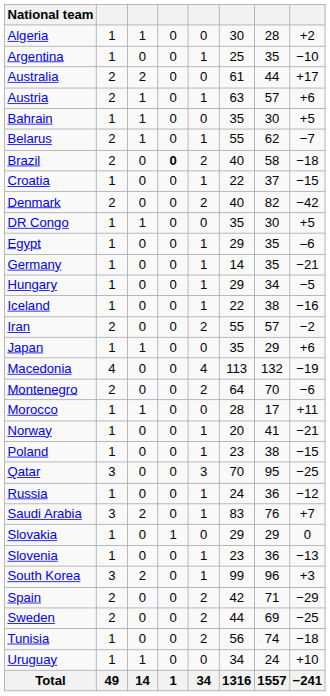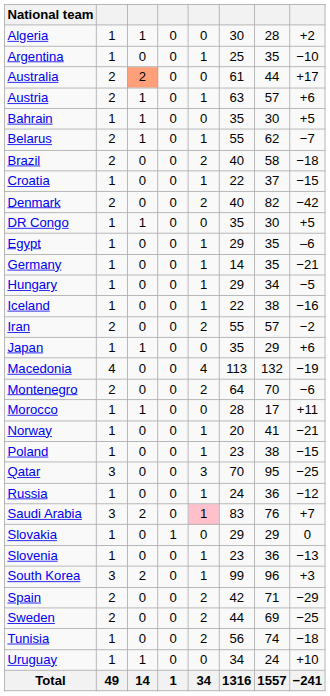(142, 77) no background -> (142, 77) lightsalmon background
(173, 160) bold -> (173, 160) normal
(204, 514) no background -> (204, 514) pink background
